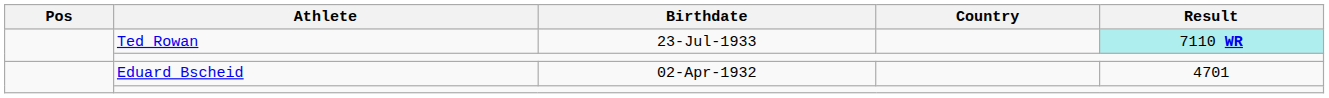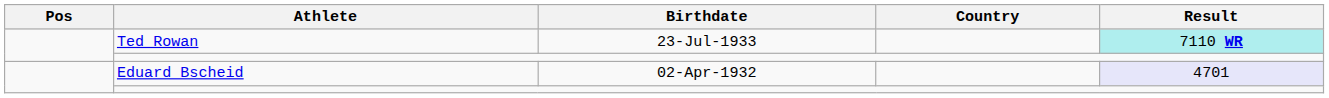(1211, 73) no background -> (1211, 73) lavender background
